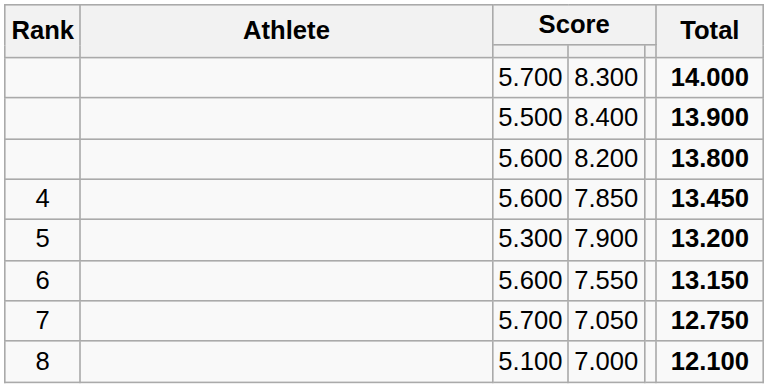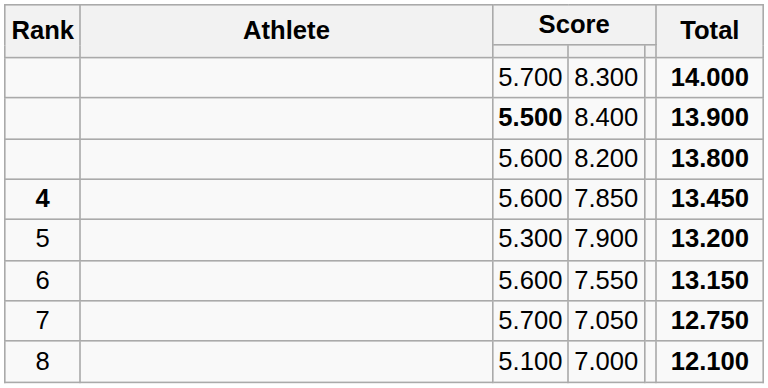(530, 117) normal -> (530, 117) bold
(43, 199) normal -> (43, 198) bold
